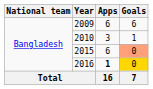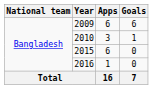(134, 51) lightsalmon background -> (134, 51) no background
(108, 64) bold -> (108, 64) normal
(134, 64) gold background -> (134, 64) no background
